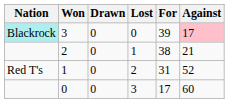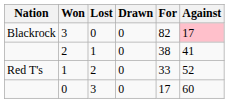columns swapped: (108, 13) <-> (142, 13)
(31, 32) paleturquoise background -> (31, 32) no background
(164, 32) 39 -> (164, 32) 82
(188, 51) 21 -> (188, 51) 41
(164, 70) 31 -> (164, 70) 33
